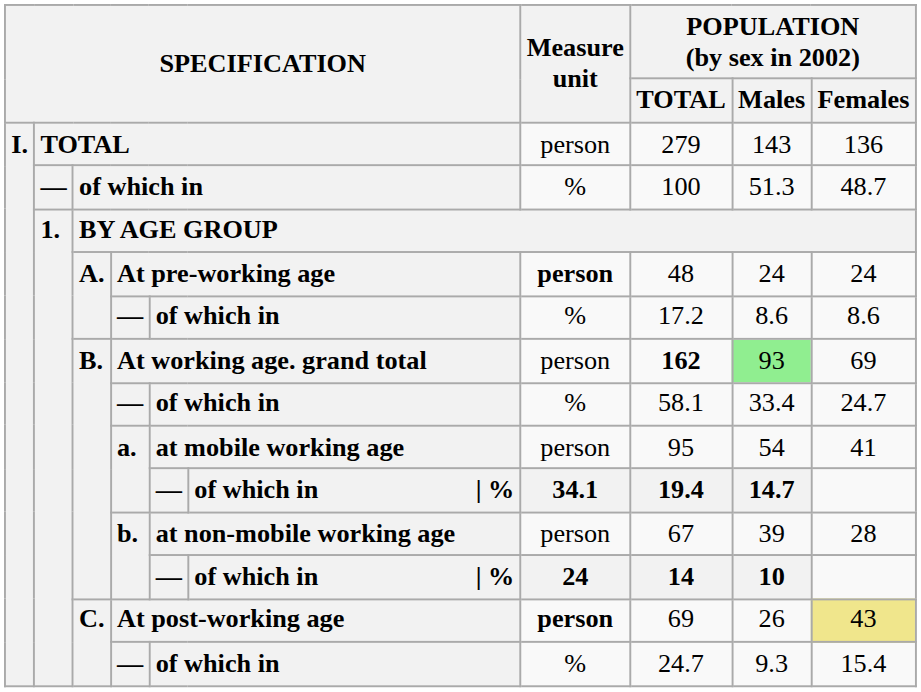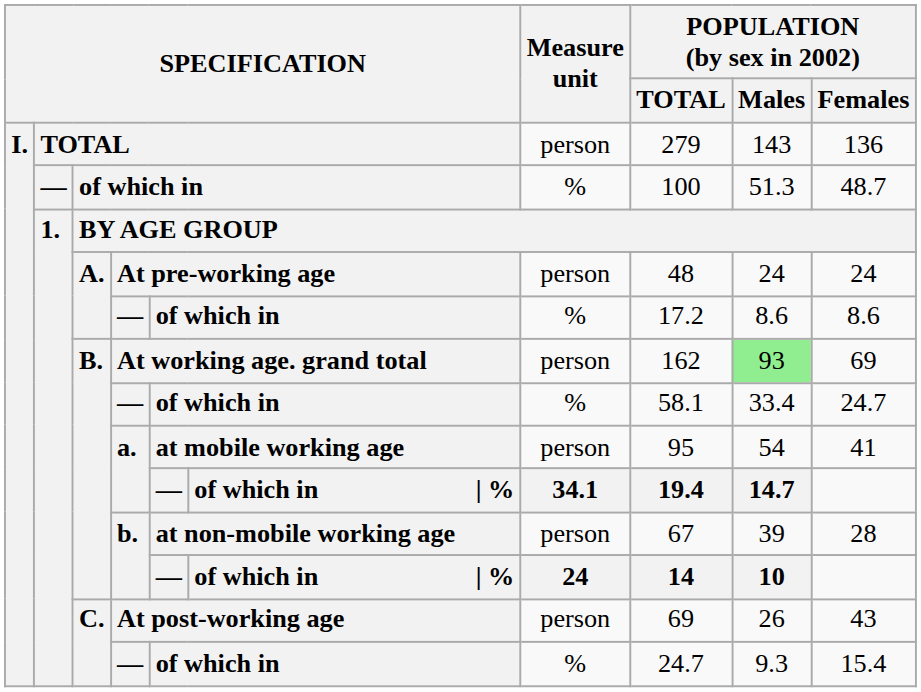(575, 273) bold -> (575, 273) normal
(681, 359) bold -> (681, 359) normal
(575, 619) bold -> (575, 619) normal
(863, 619) khaki background -> (863, 619) no background
